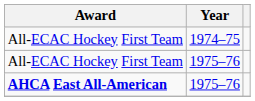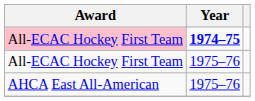(95, 38) no background -> (95, 38) pink background
(215, 38) normal -> (215, 38) bold
(87, 84) bold -> (83, 84) normal
